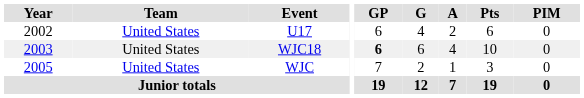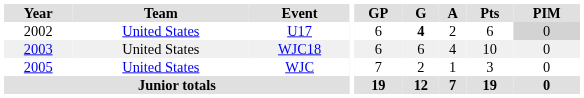(421, 31) normal -> (421, 31) bold
(547, 31) no background -> (547, 31) lightgrey background
(378, 49) bold -> (378, 49) normal
